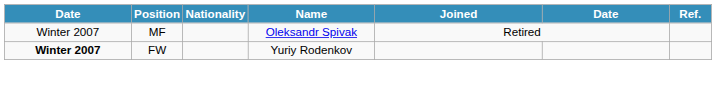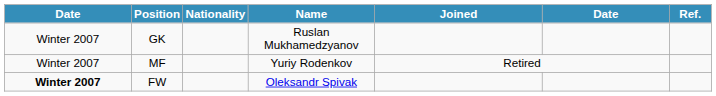+ row: (157, 39)
(311, 32) Oleksandr Spivak -> (311, 64) Yuriy Rodenkov
(311, 51) Yuriy Rodenkov -> (311, 82) Oleksandr Spivak
